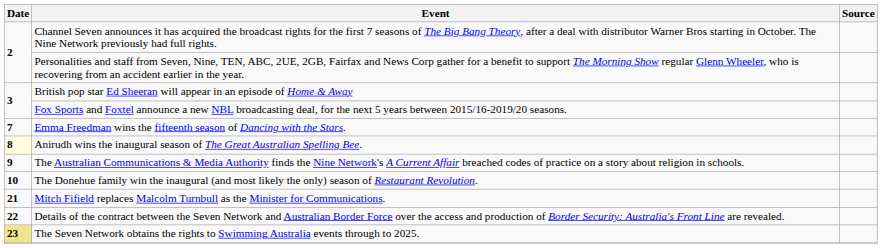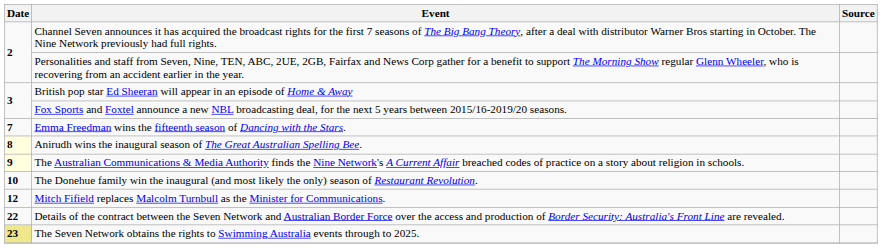(10, 162) no background -> (10, 162) lightyellow background
(13, 198) 21 -> (13, 198) 12
